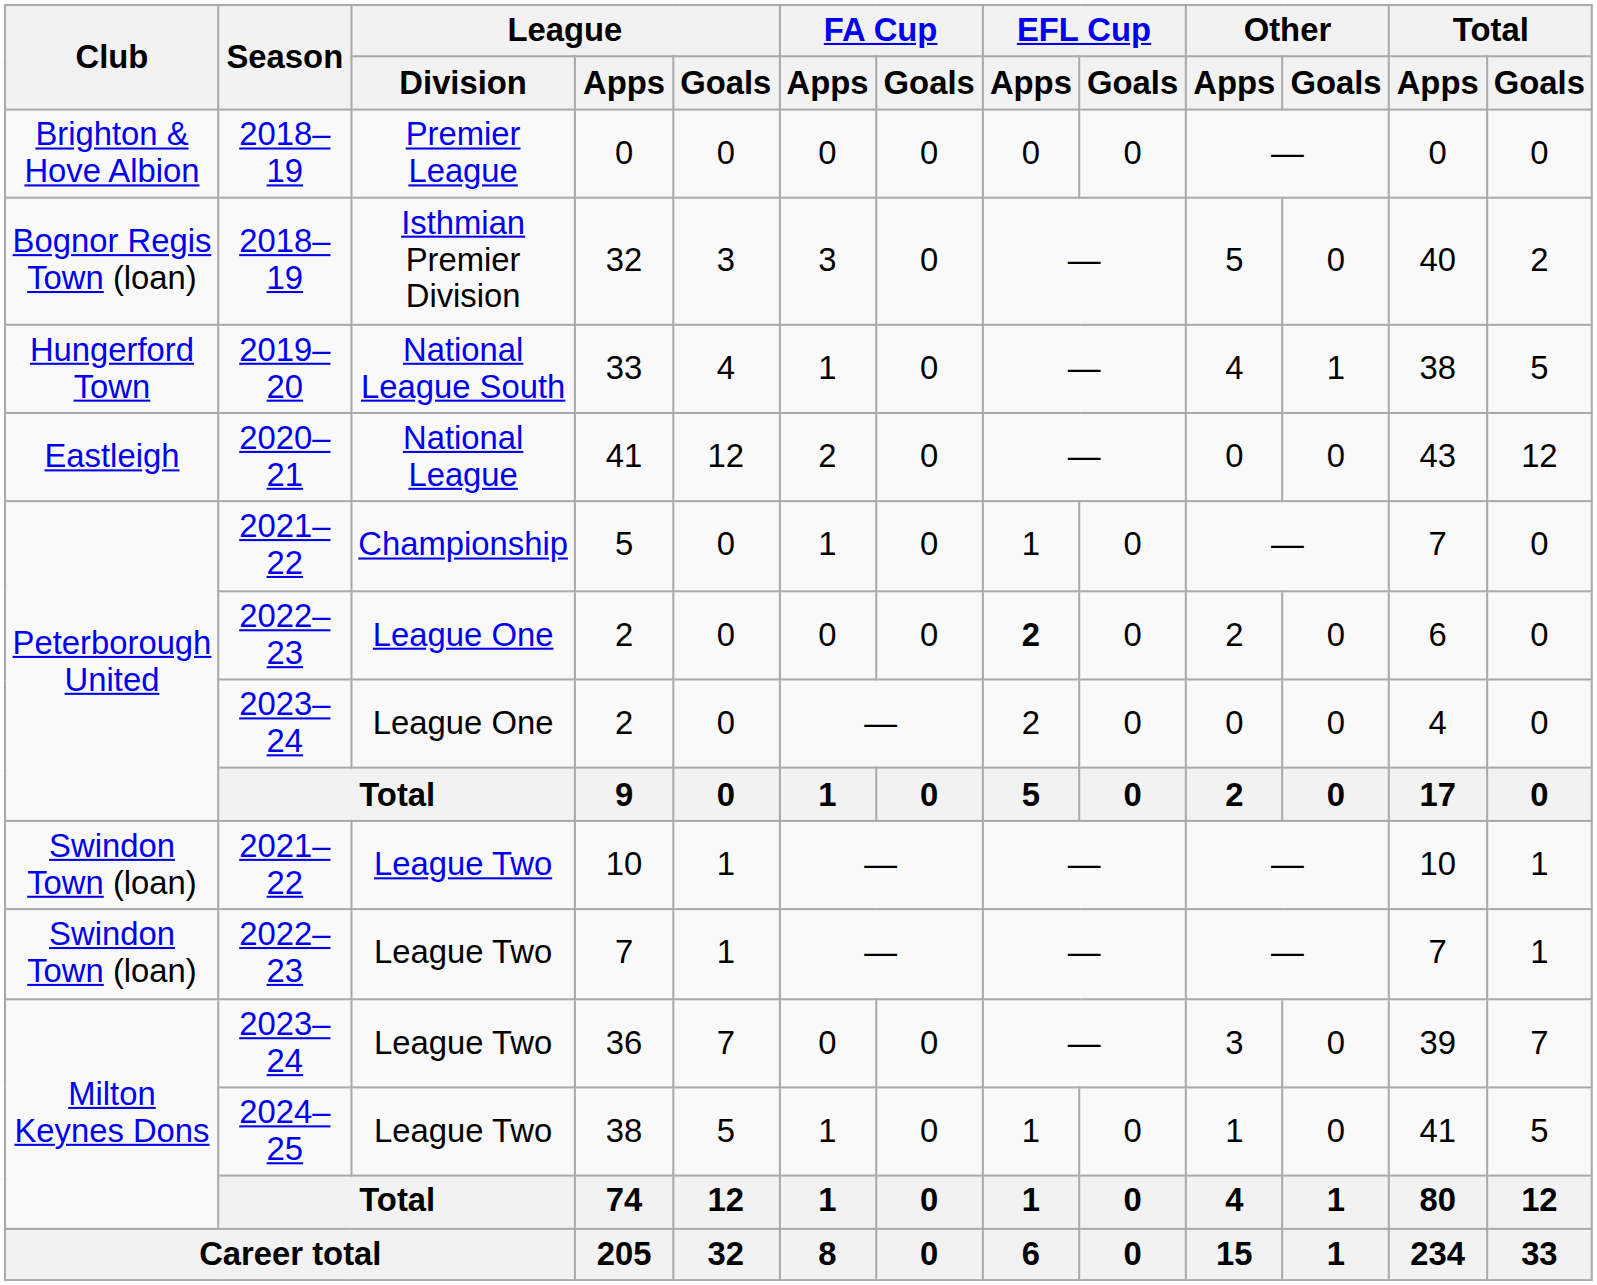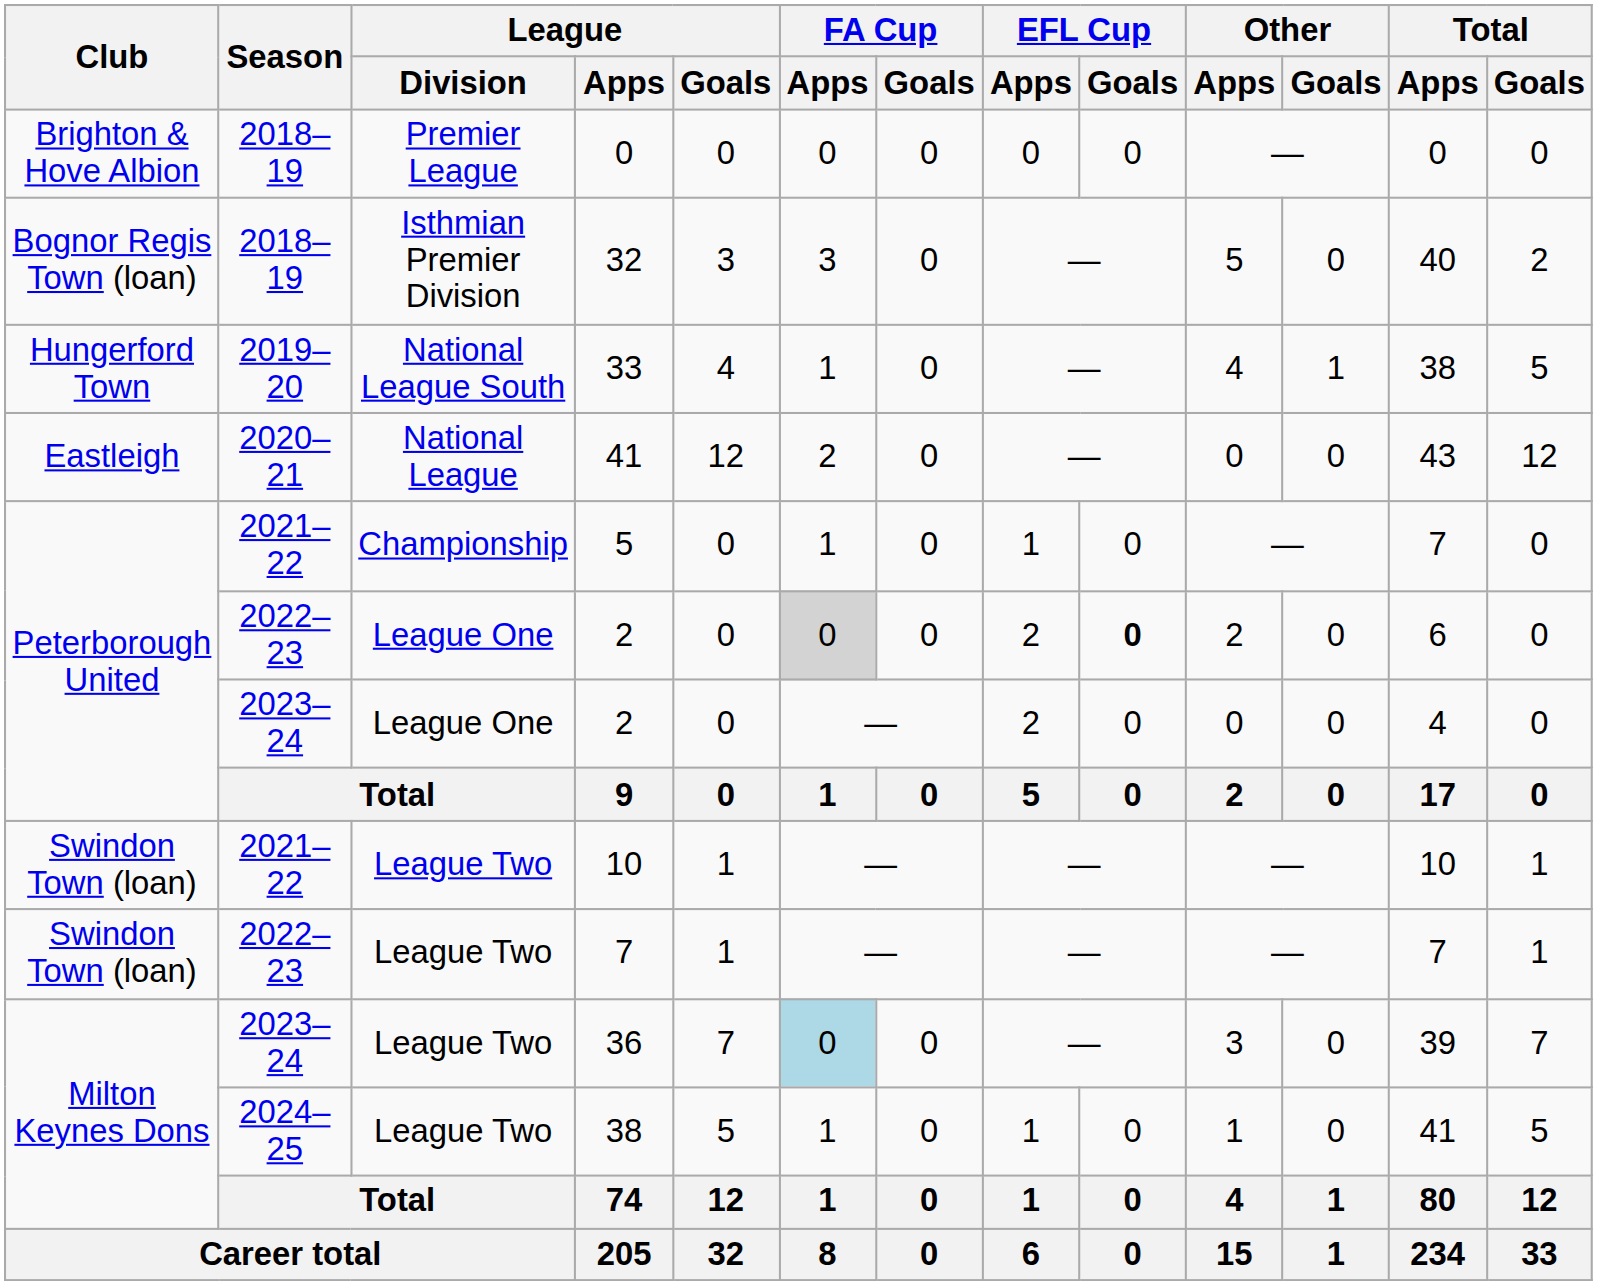(827, 634) no background -> (827, 634) lightgrey background
(1031, 634) bold -> (1031, 634) normal
(1133, 634) normal -> (1133, 634) bold
(827, 1042) no background -> (827, 1042) lightblue background
